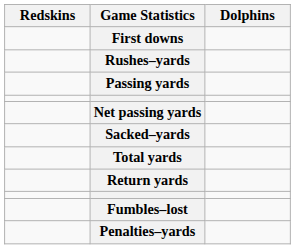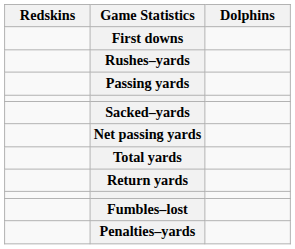rows swapped: (48, 135) <-> (48, 113)
